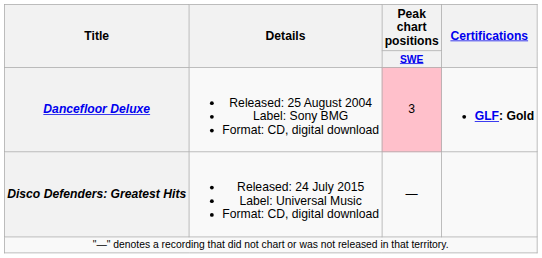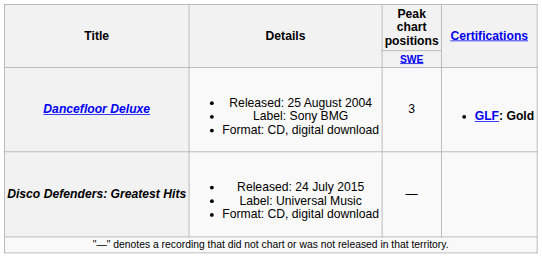(412, 109) pink background -> (412, 109) no background
